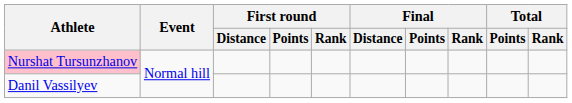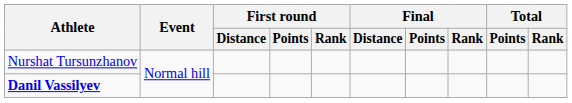(73, 62) pink background -> (73, 62) no background
(53, 85) normal -> (54, 85) bold
